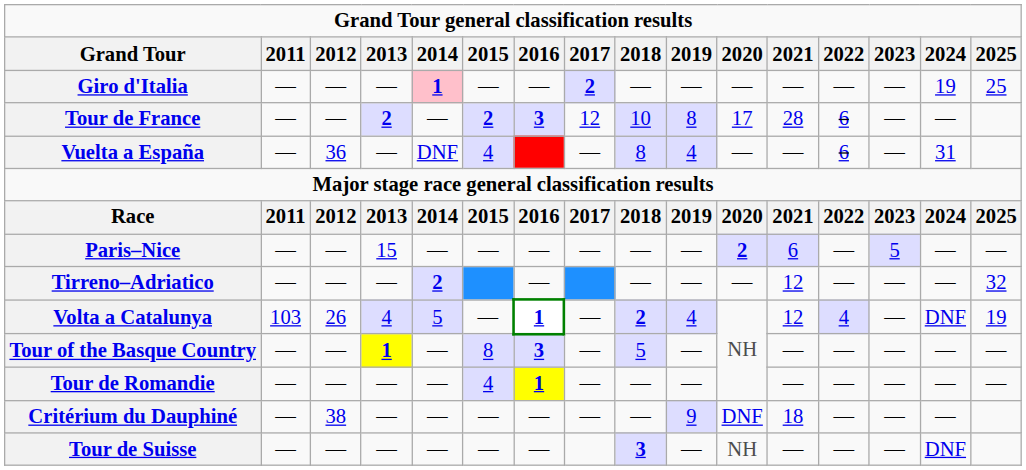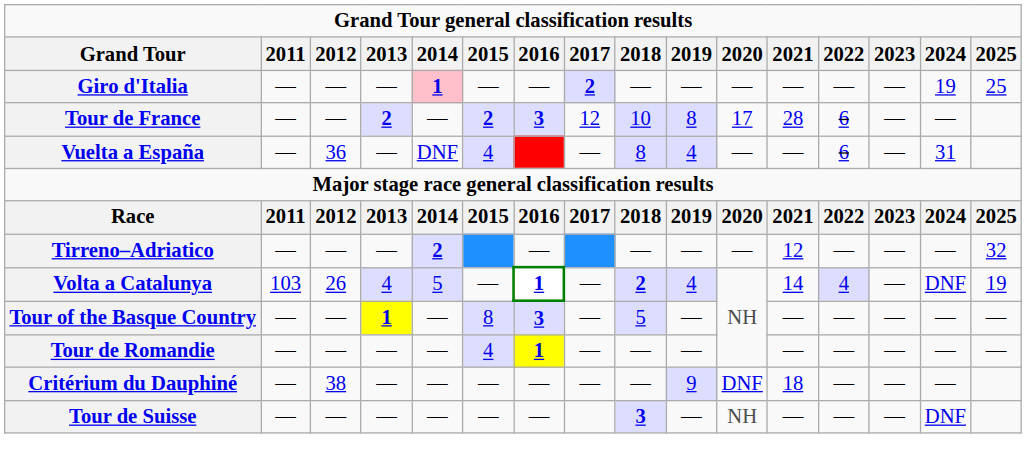- row: (133, 250)
(793, 316) 12 -> (793, 284) 14
